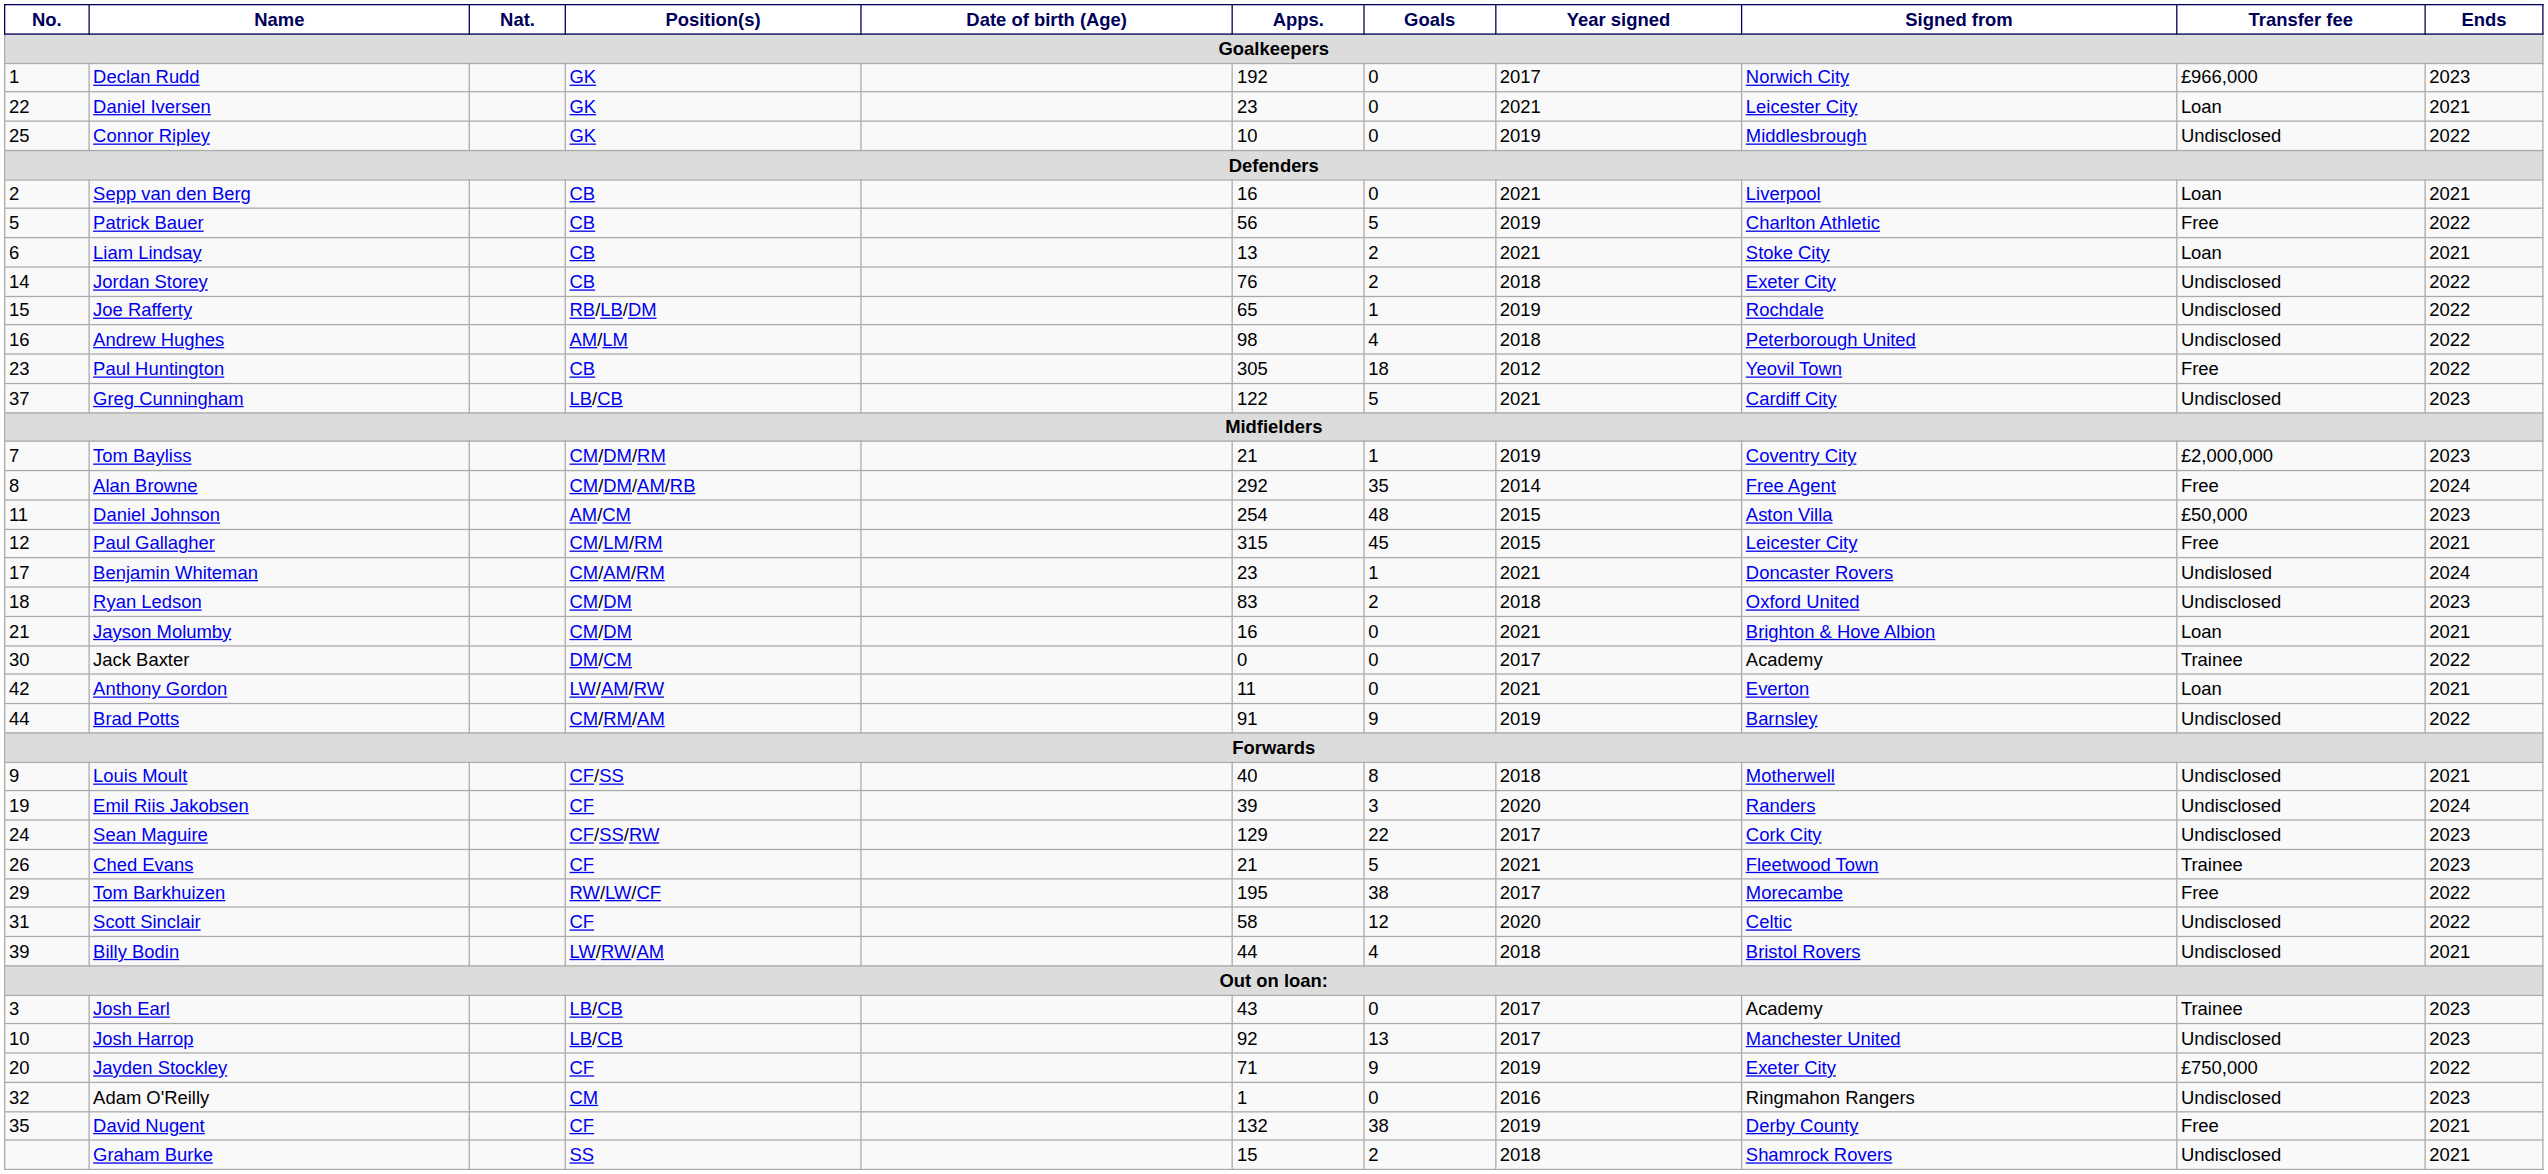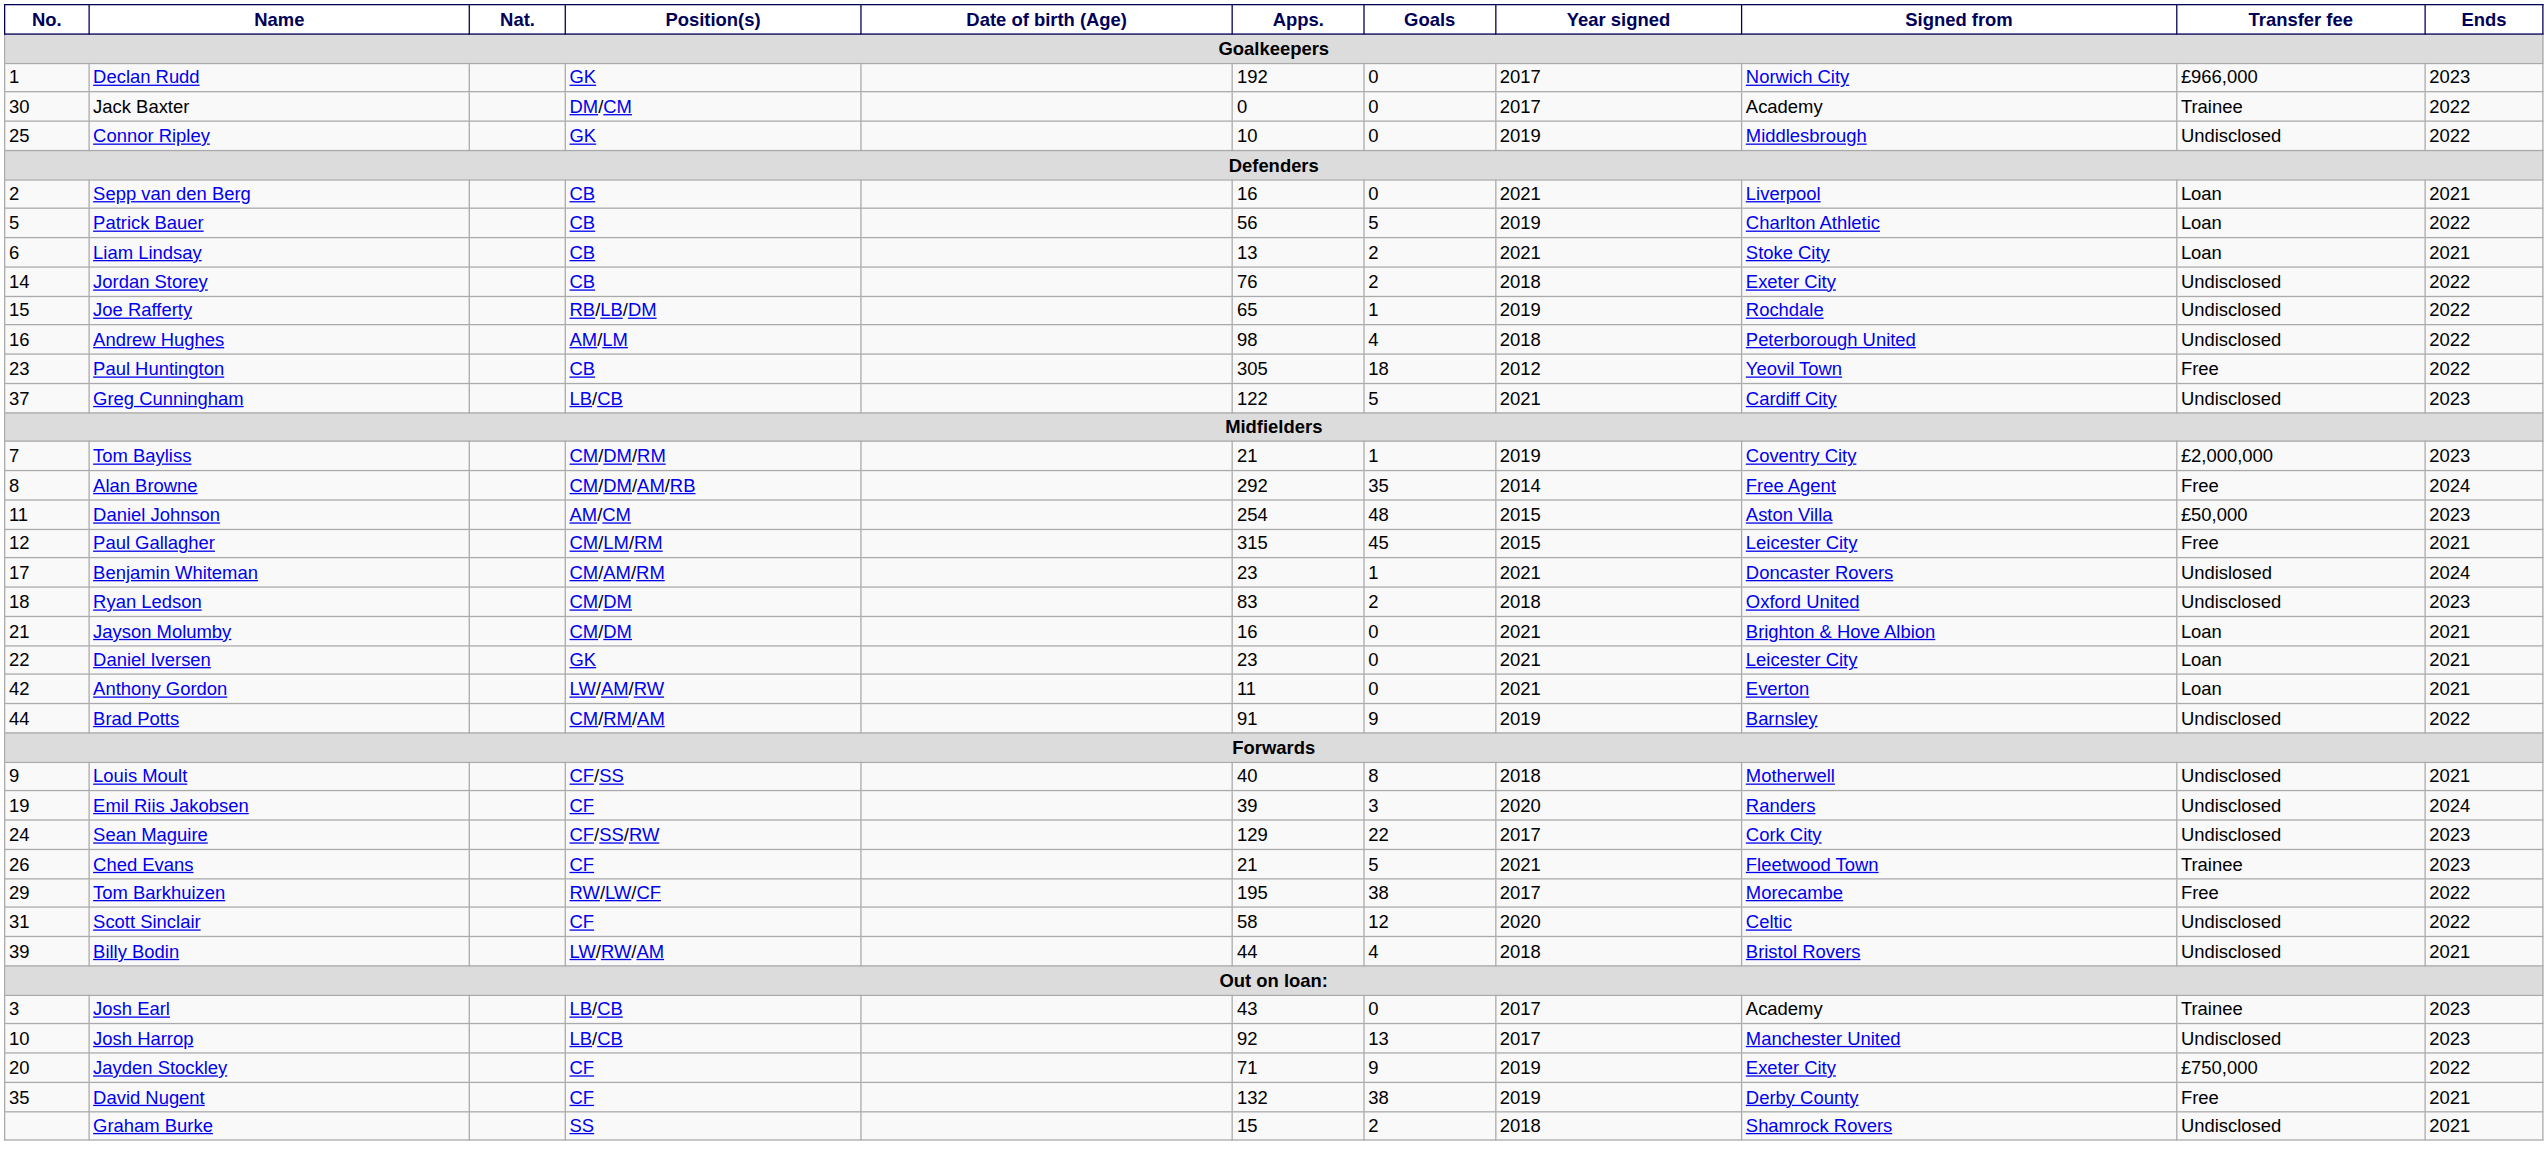rows swapped: (152, 107) <-> (141, 660)
(2200, 223) Free -> (2201, 223) Loan
- row: (151, 1097)
